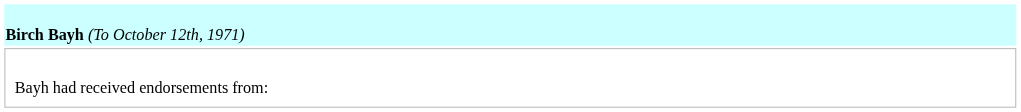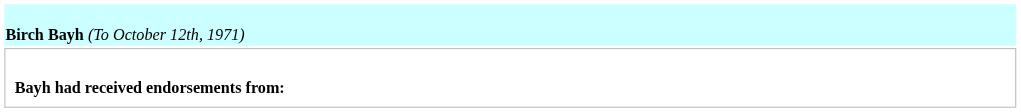(141, 87) normal -> (150, 87) bold
